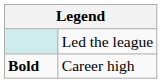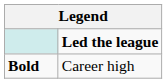(107, 41) normal -> (110, 41) bold
